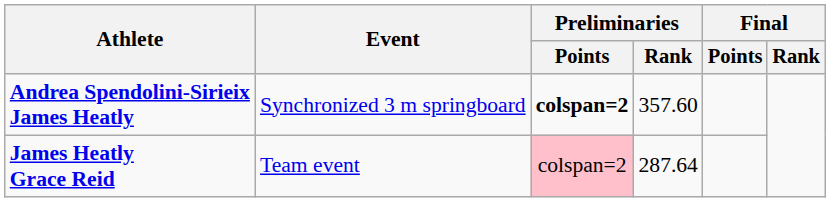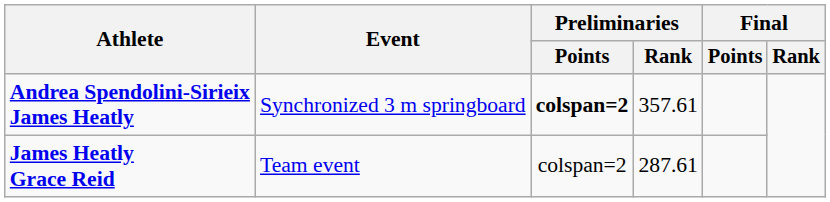(668, 104) 357.60 -> (668, 104) 357.61
(582, 165) pink background -> (582, 165) no background
(668, 165) 287.64 -> (668, 165) 287.61
